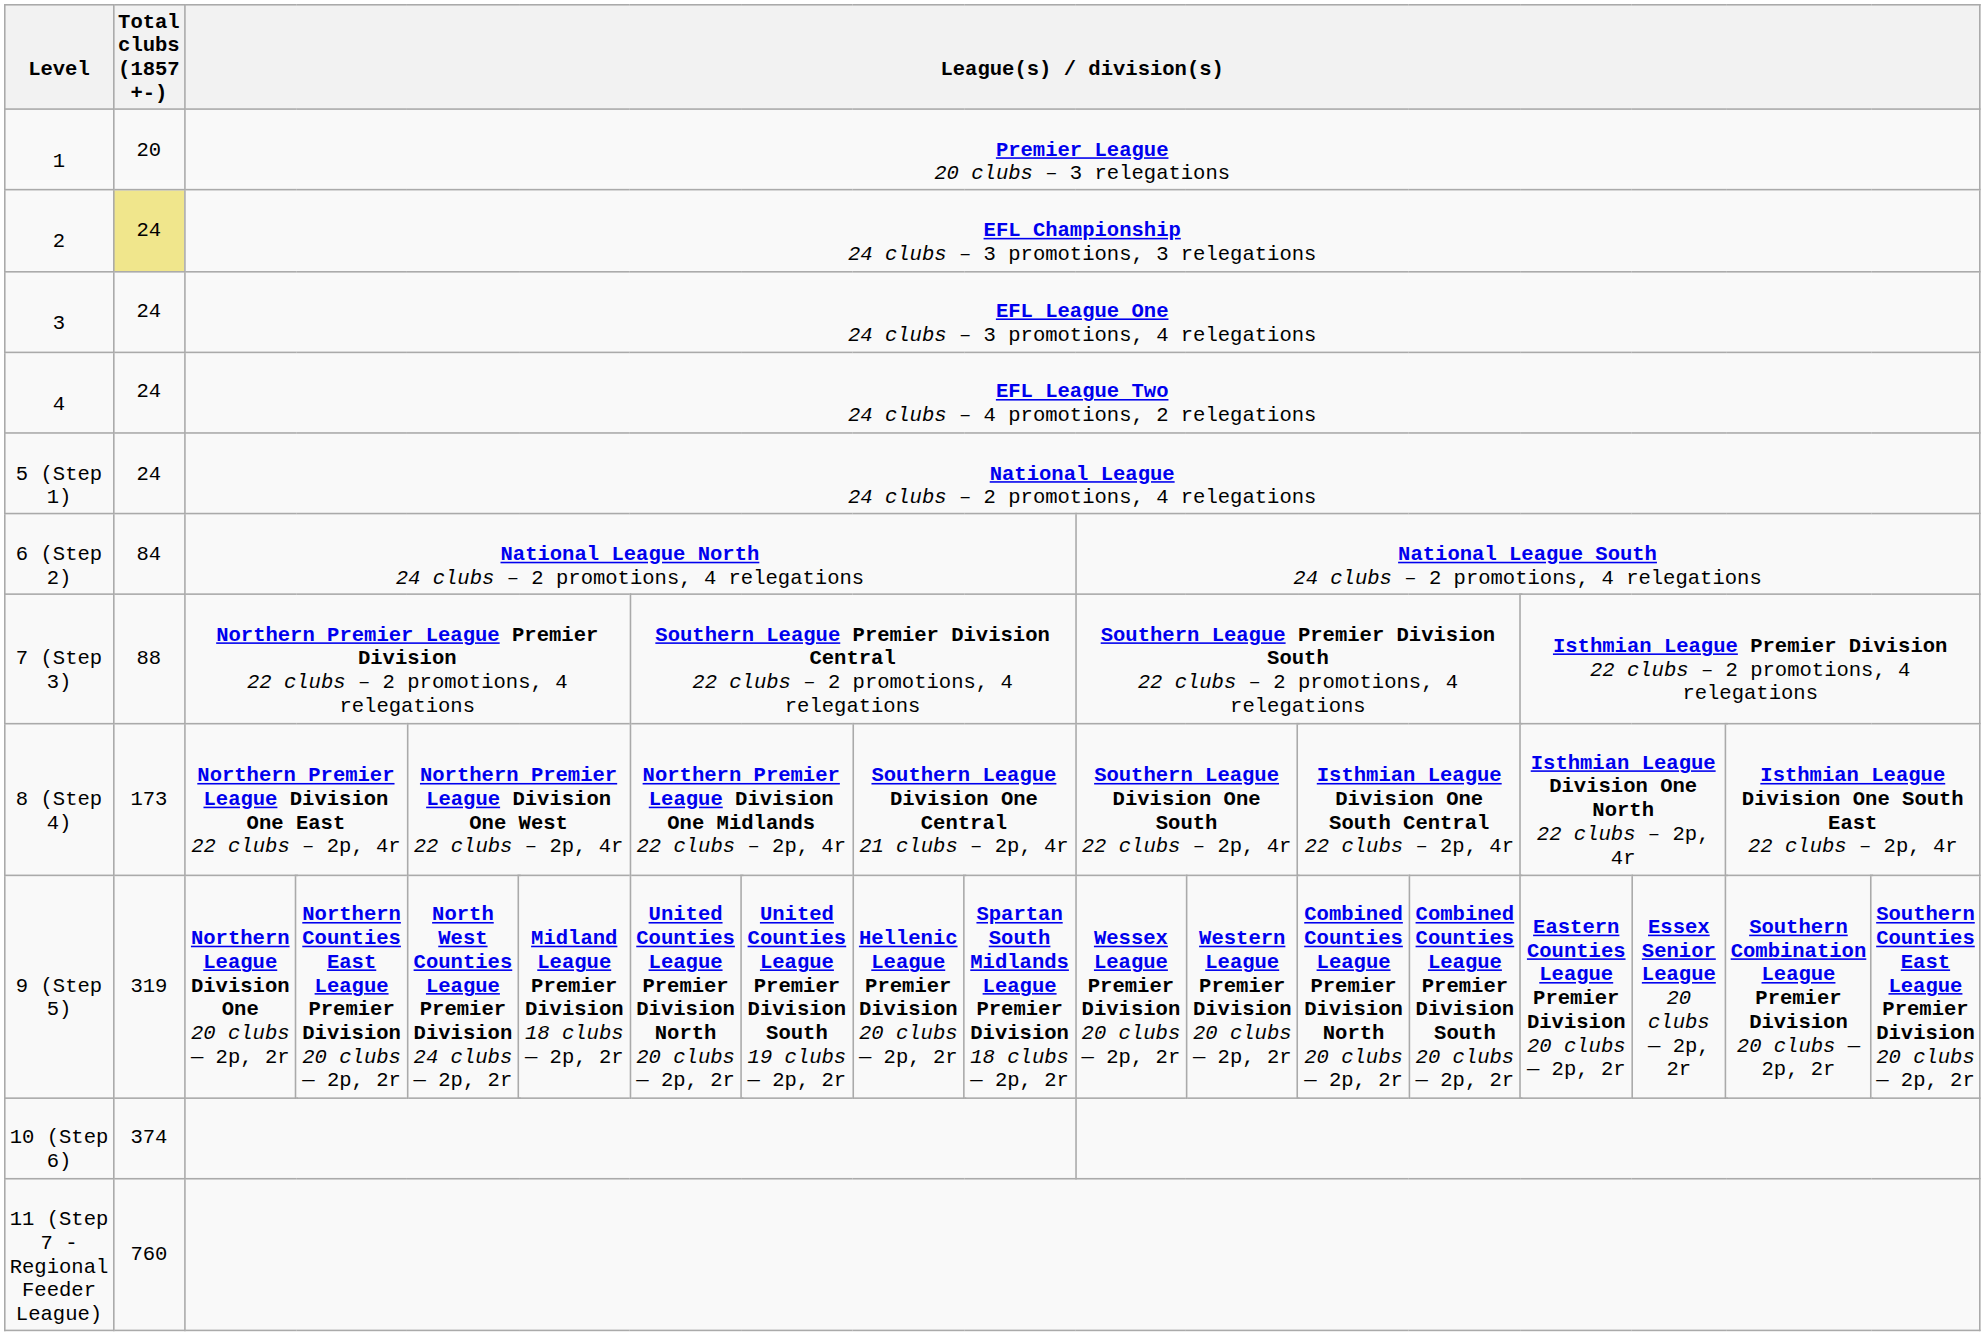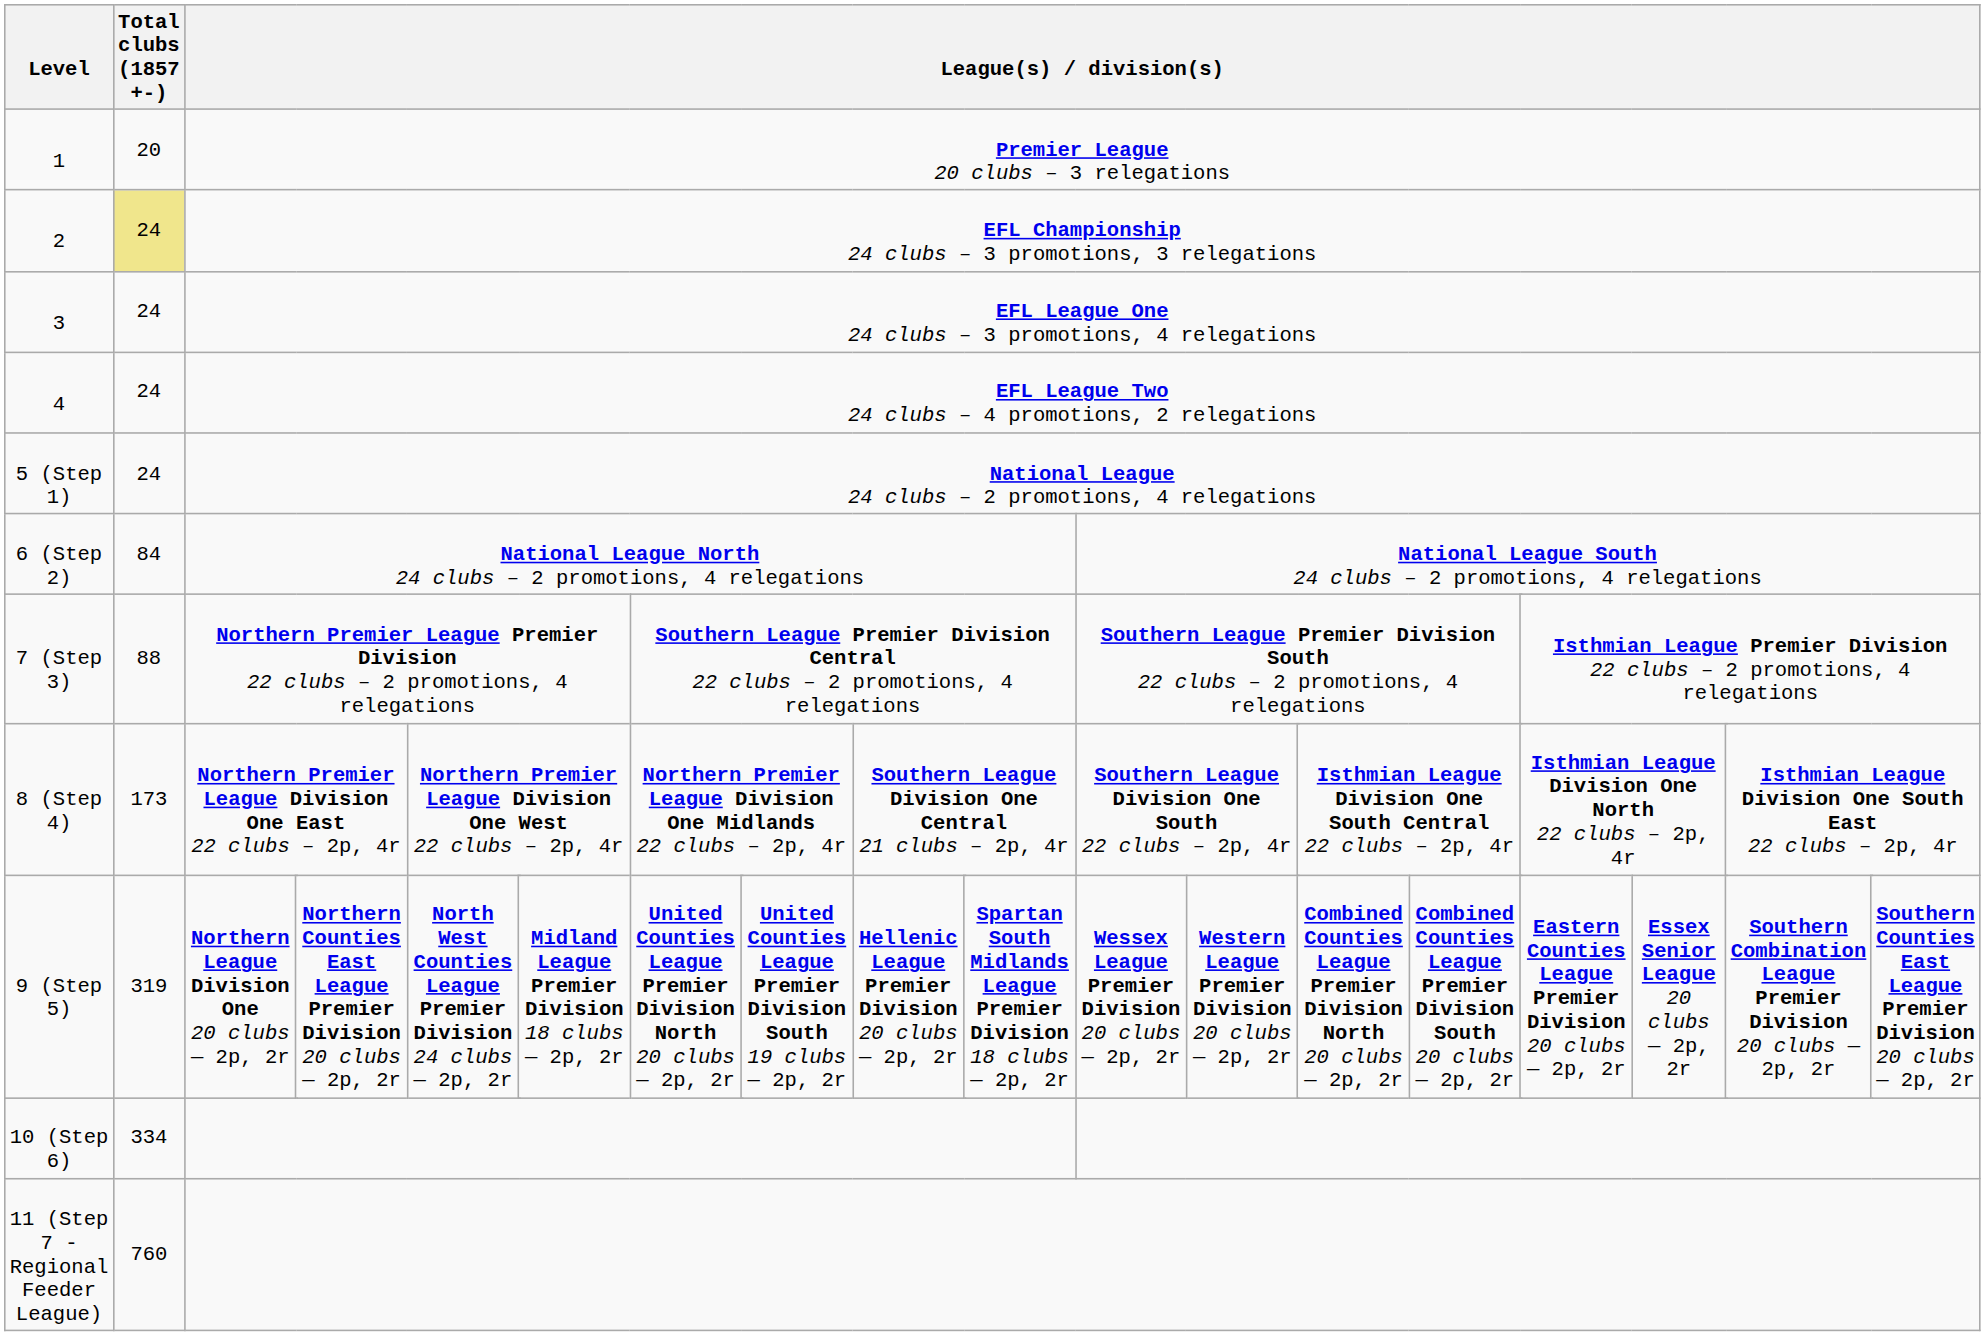(149, 1138) 374 -> (149, 1138) 334
